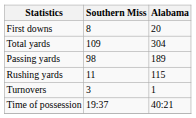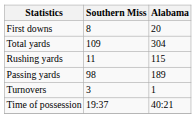rows swapped: (35, 74) <-> (33, 59)
